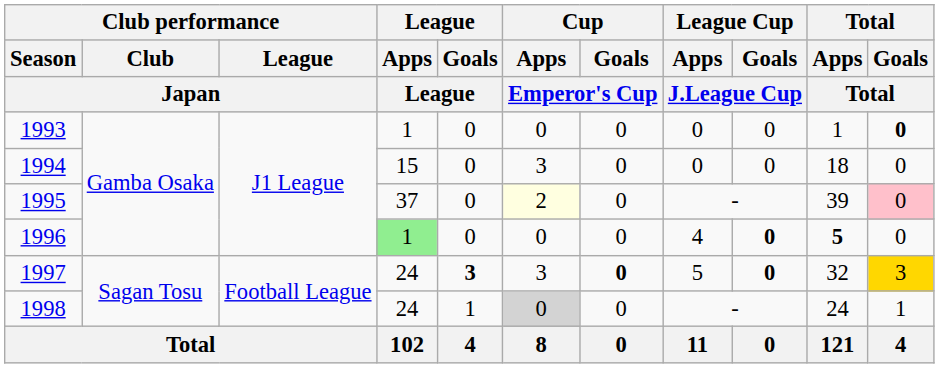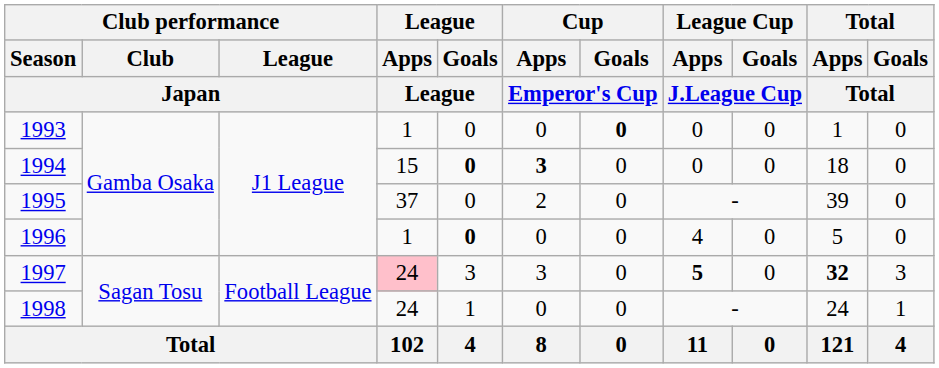(621, 129) normal -> (621, 129) bold
(901, 129) bold -> (901, 129) normal
(470, 165) normal -> (470, 165) bold
(541, 165) normal -> (541, 165) bold
(541, 201) lightyellow background -> (541, 201) no background
(901, 201) pink background -> (901, 201) no background
(407, 237) lightgreen background -> (407, 237) no background
(470, 237) normal -> (470, 237) bold
(770, 237) bold -> (770, 237) normal
(837, 237) bold -> (837, 237) normal
(407, 272) no background -> (407, 272) pink background
(470, 272) bold -> (470, 272) normal
(621, 272) bold -> (621, 272) normal
(697, 272) normal -> (697, 272) bold
(770, 272) bold -> (770, 272) normal
(837, 272) normal -> (837, 272) bold
(901, 272) gold background -> (901, 272) no background
(541, 308) lightgrey background -> (541, 308) no background
